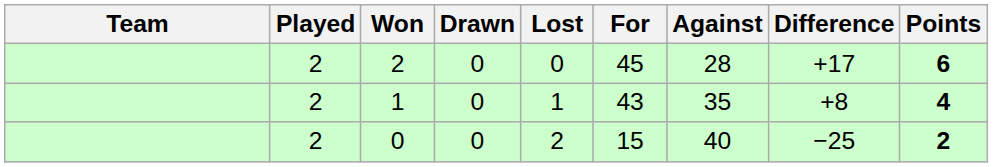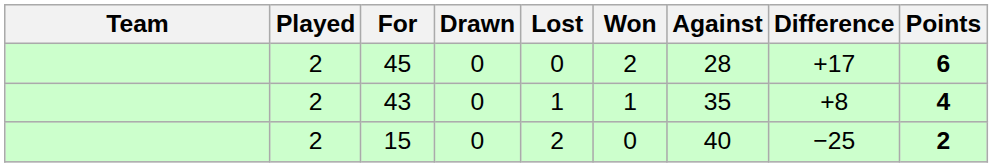columns swapped: (398, 24) <-> (630, 24)
